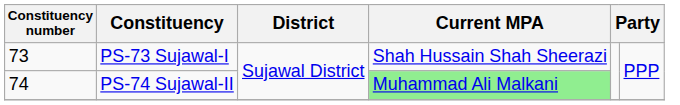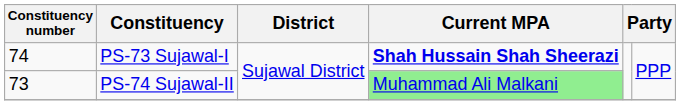(19, 56) 73 -> (19, 56) 74
(490, 56) normal -> (496, 56) bold
(19, 84) 74 -> (19, 84) 73
